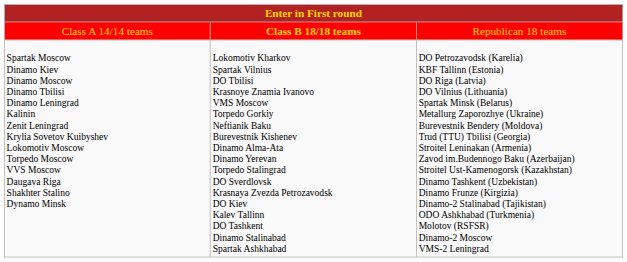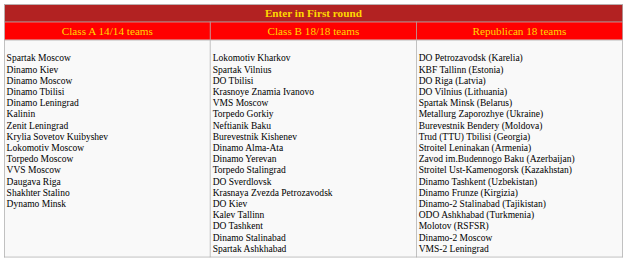(313, 31) bold -> (313, 31) normal
